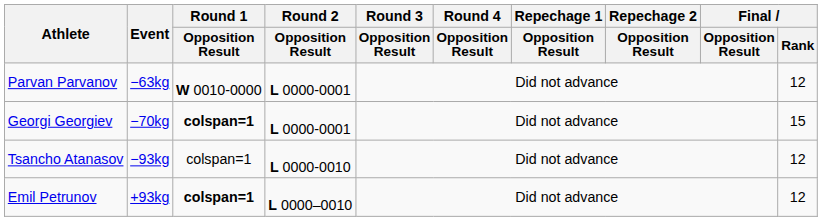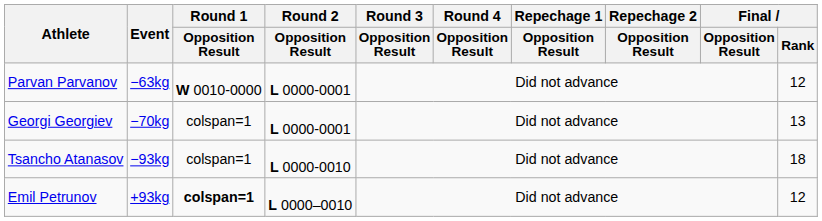(219, 121) bold -> (219, 121) normal
(798, 121) 15 -> (798, 121) 13
(798, 159) 12 -> (798, 159) 18
